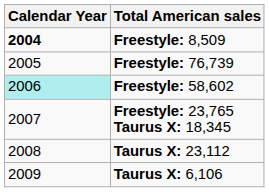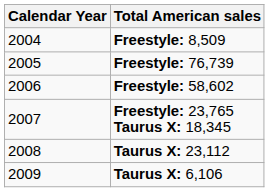(24, 39) bold -> (24, 39) normal
(24, 87) paleturquoise background -> (24, 87) no background
